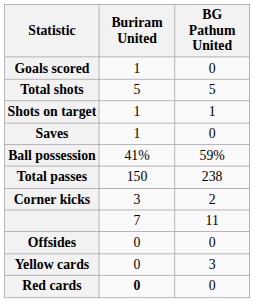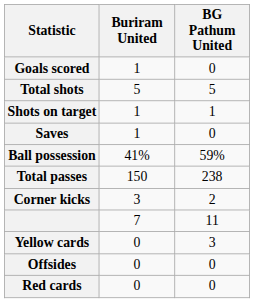rows swapped: (52, 242) <-> (52, 264)
(137, 286) bold -> (137, 286) normal
